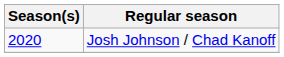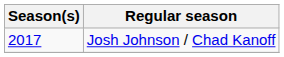(25, 40) 2020 -> (25, 40) 2017
